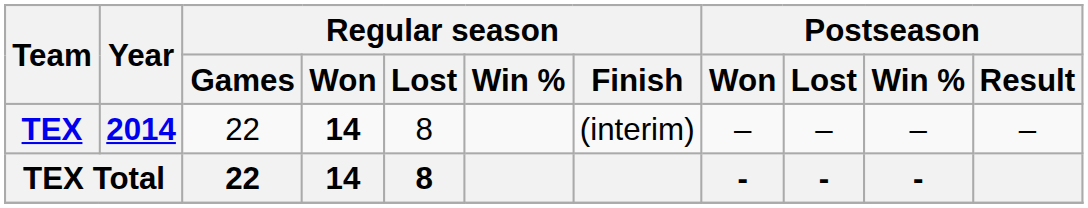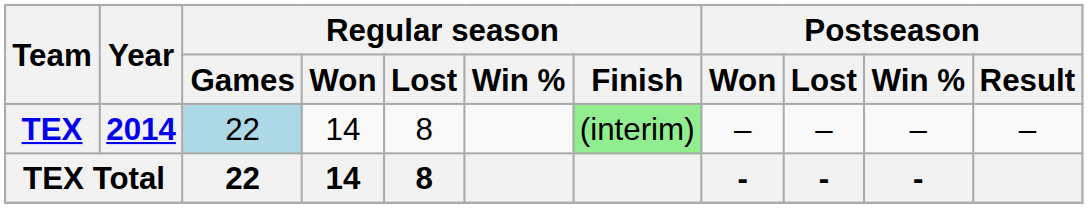(243, 129) no background -> (243, 129) lightblue background
(343, 129) bold -> (343, 129) normal
(637, 129) no background -> (637, 129) lightgreen background
